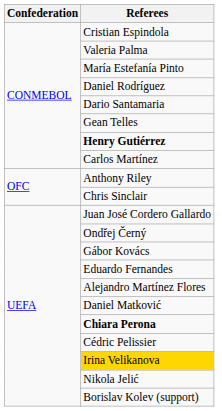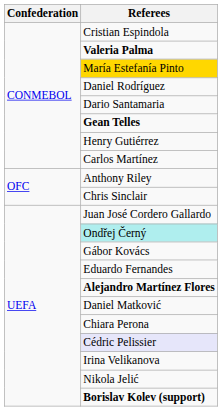(116, 50) normal -> (118, 50) bold
(134, 68) no background -> (134, 68) gold background
(111, 123) normal -> (112, 123) bold
(124, 141) bold -> (121, 141) normal
(115, 232) no background -> (115, 232) paleturquoise background
(144, 287) normal -> (149, 287) bold
(120, 324) bold -> (116, 324) normal
(120, 342) no background -> (120, 342) lavender background
(121, 360) gold background -> (121, 360) no background
(141, 397) normal -> (144, 397) bold
